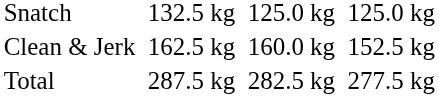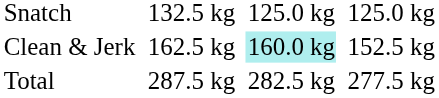(291, 46) no background -> (291, 46) paleturquoise background
